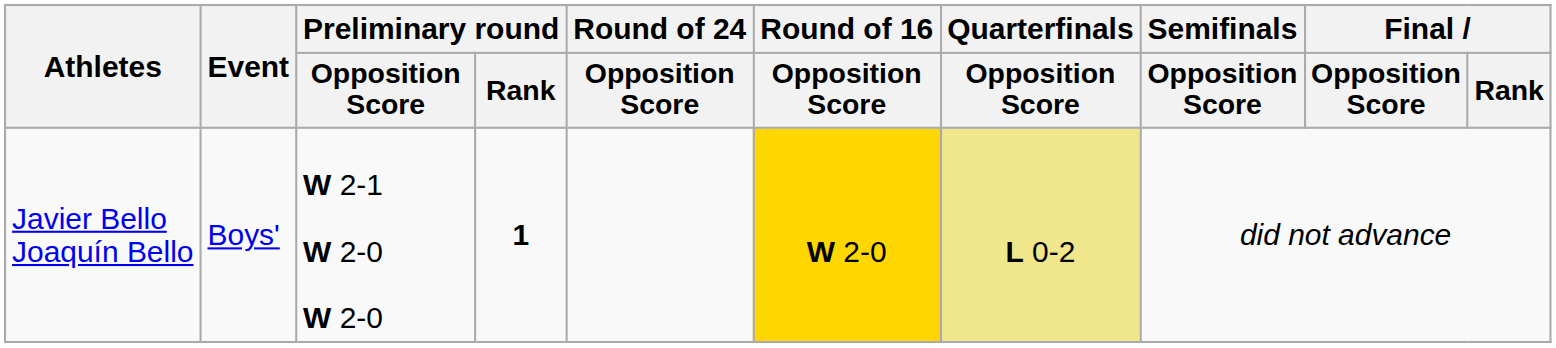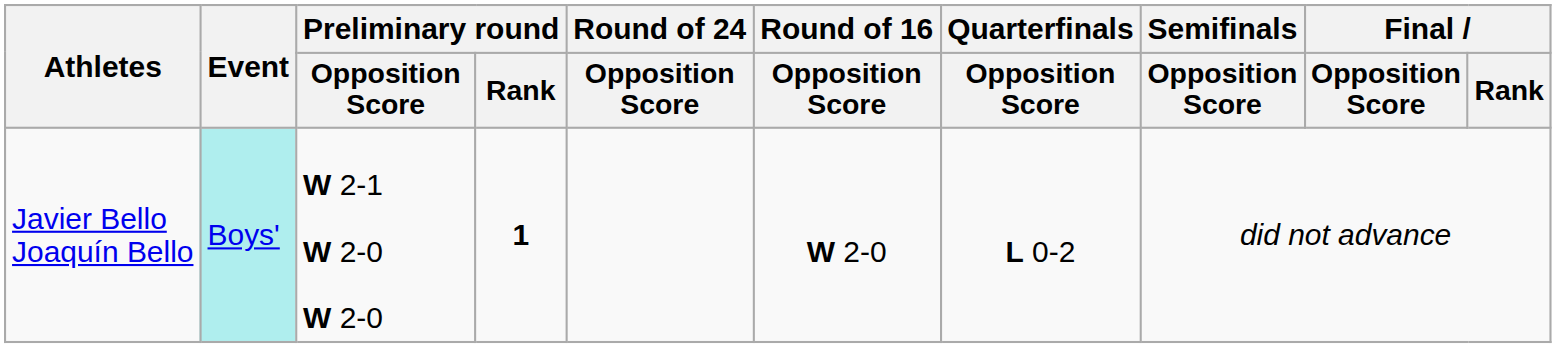(244, 235) no background -> (244, 235) paleturquoise background
(847, 252) gold background -> (847, 252) no background
(1040, 252) khaki background -> (1040, 252) no background
